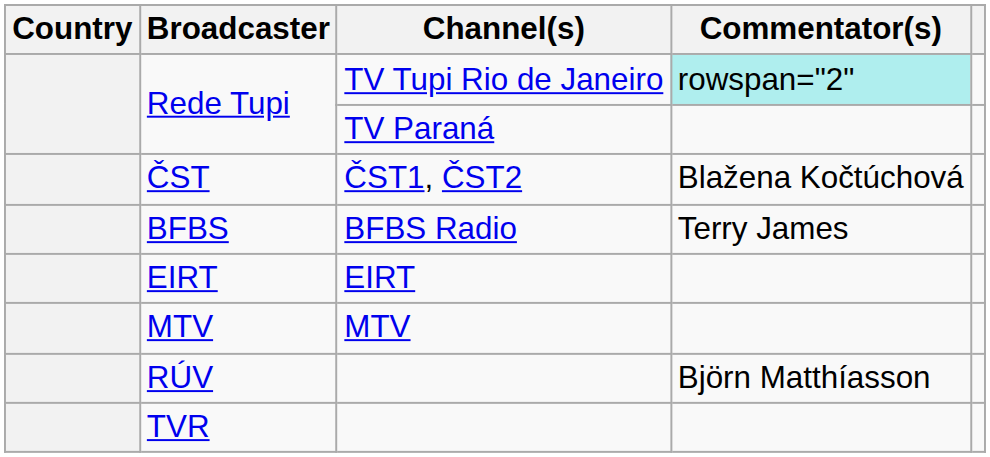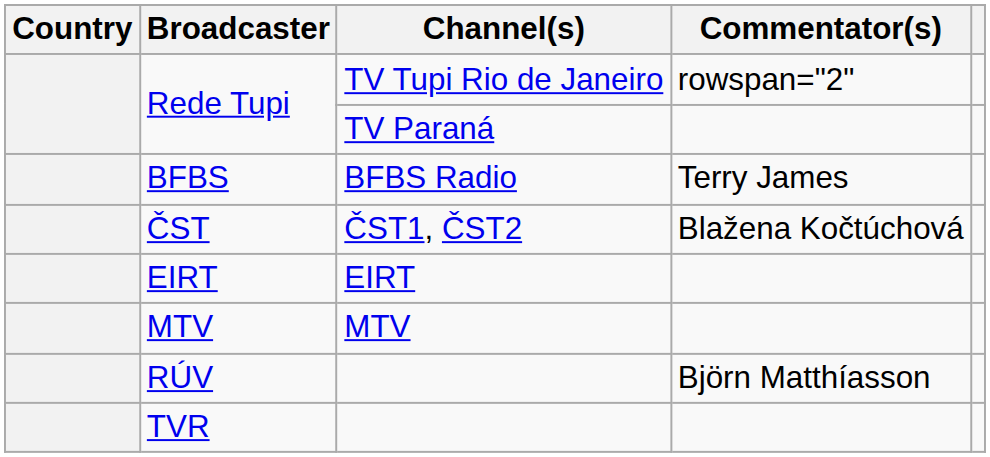(766, 79) paleturquoise background -> (766, 79) no background
rows swapped: (188, 228) <-> (178, 178)
